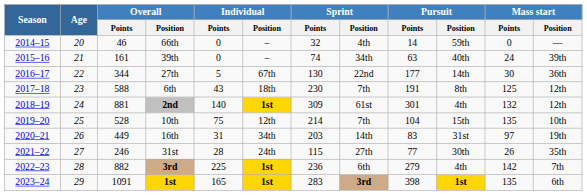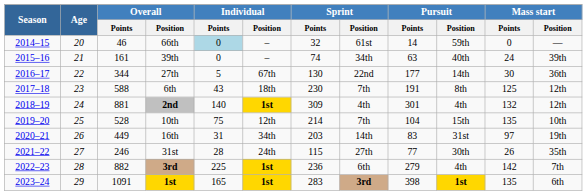(218, 43) no background -> (218, 43) lightblue background
(364, 43) 4th -> (364, 43) 61st
(364, 105) 61st -> (364, 105) 4th
